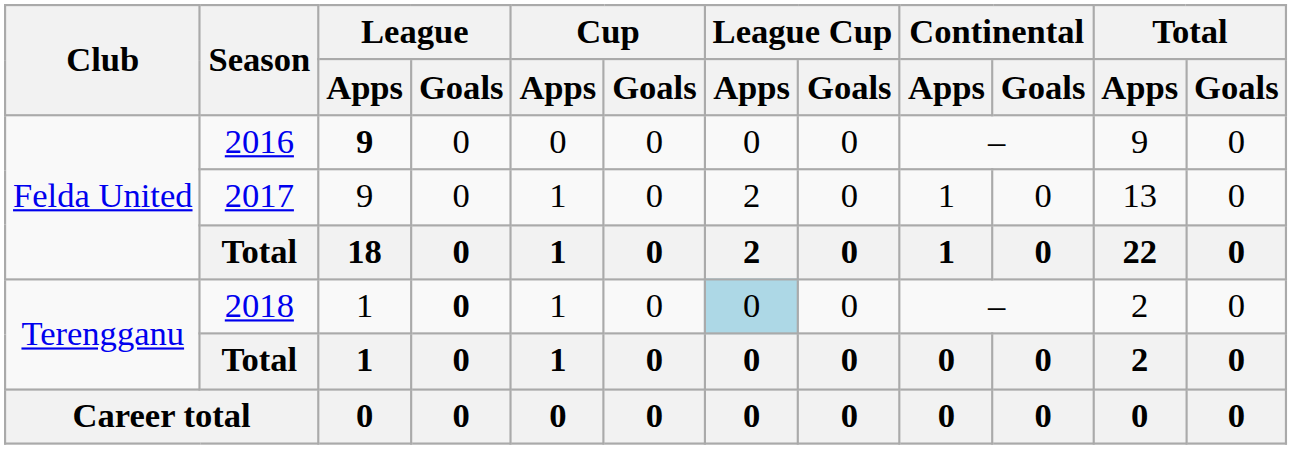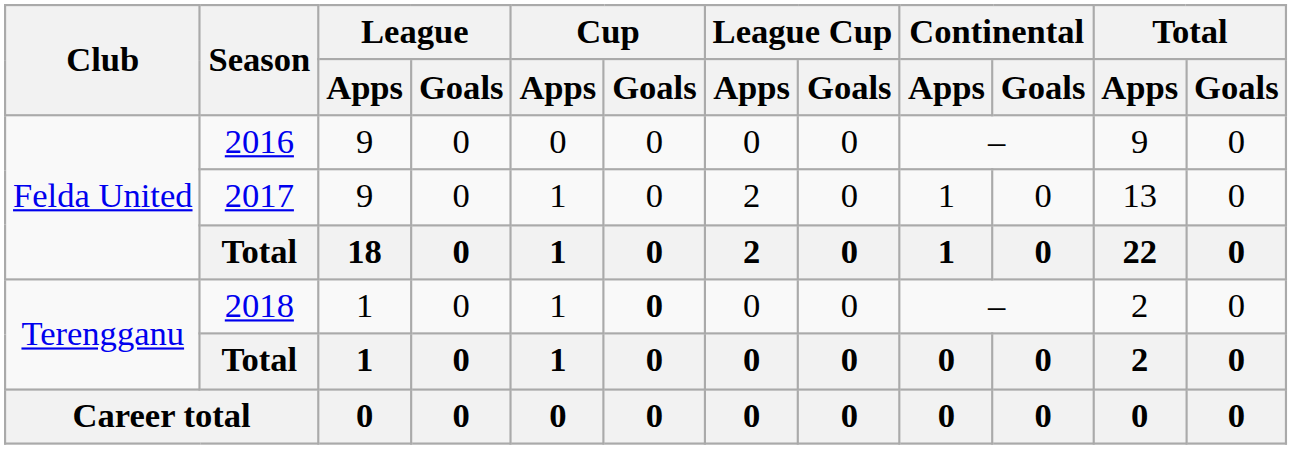(365, 141) bold -> (365, 141) normal
(461, 305) bold -> (461, 305) normal
(654, 305) normal -> (654, 305) bold
(752, 305) lightblue background -> (752, 305) no background
